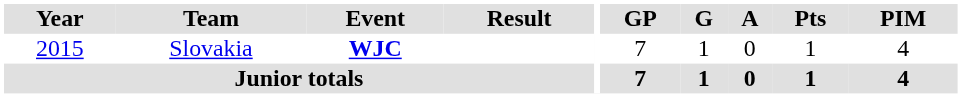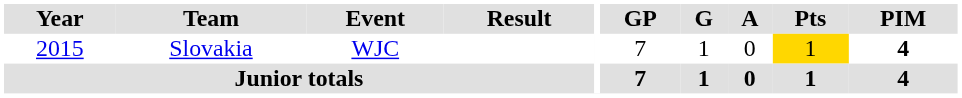(375, 48) bold -> (375, 48) normal
(810, 48) no background -> (810, 48) gold background
(903, 48) normal -> (903, 48) bold
